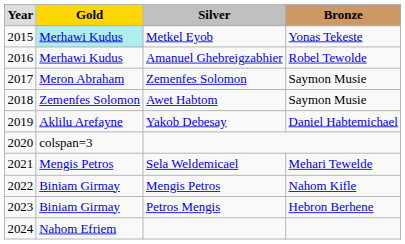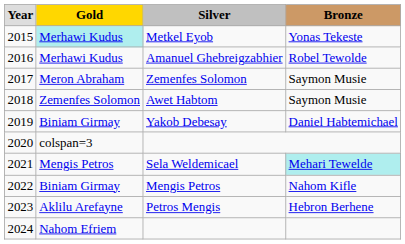(81, 121) Aklilu Arefayne -> (80, 121) Biniam Girmay
(330, 164) no background -> (330, 164) paleturquoise background
(80, 207) Biniam Girmay -> (81, 207) Aklilu Arefayne
